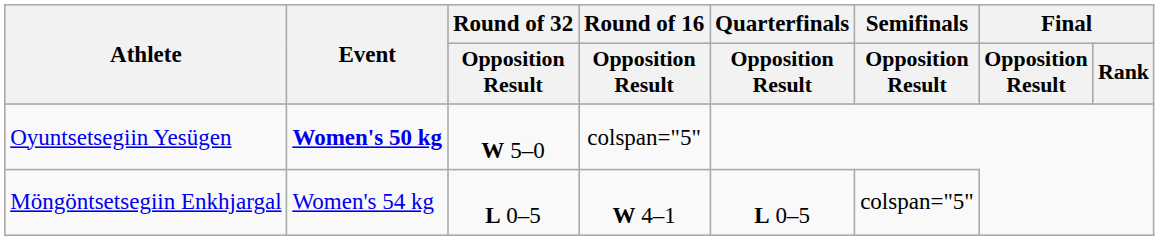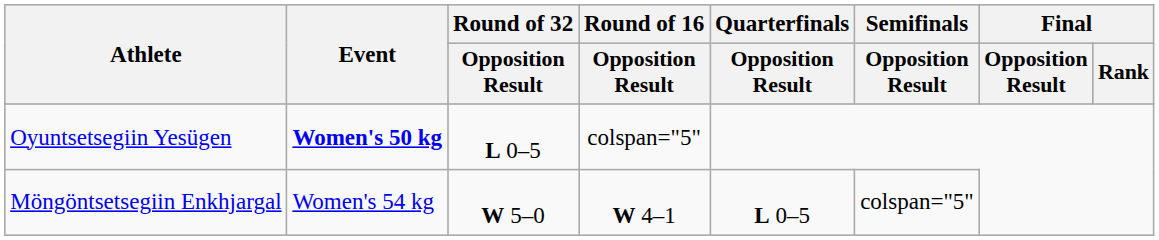(513, 150) W 5–0 -> (513, 150) L 0–5
(513, 215) L 0–5 -> (513, 215) W 5–0
